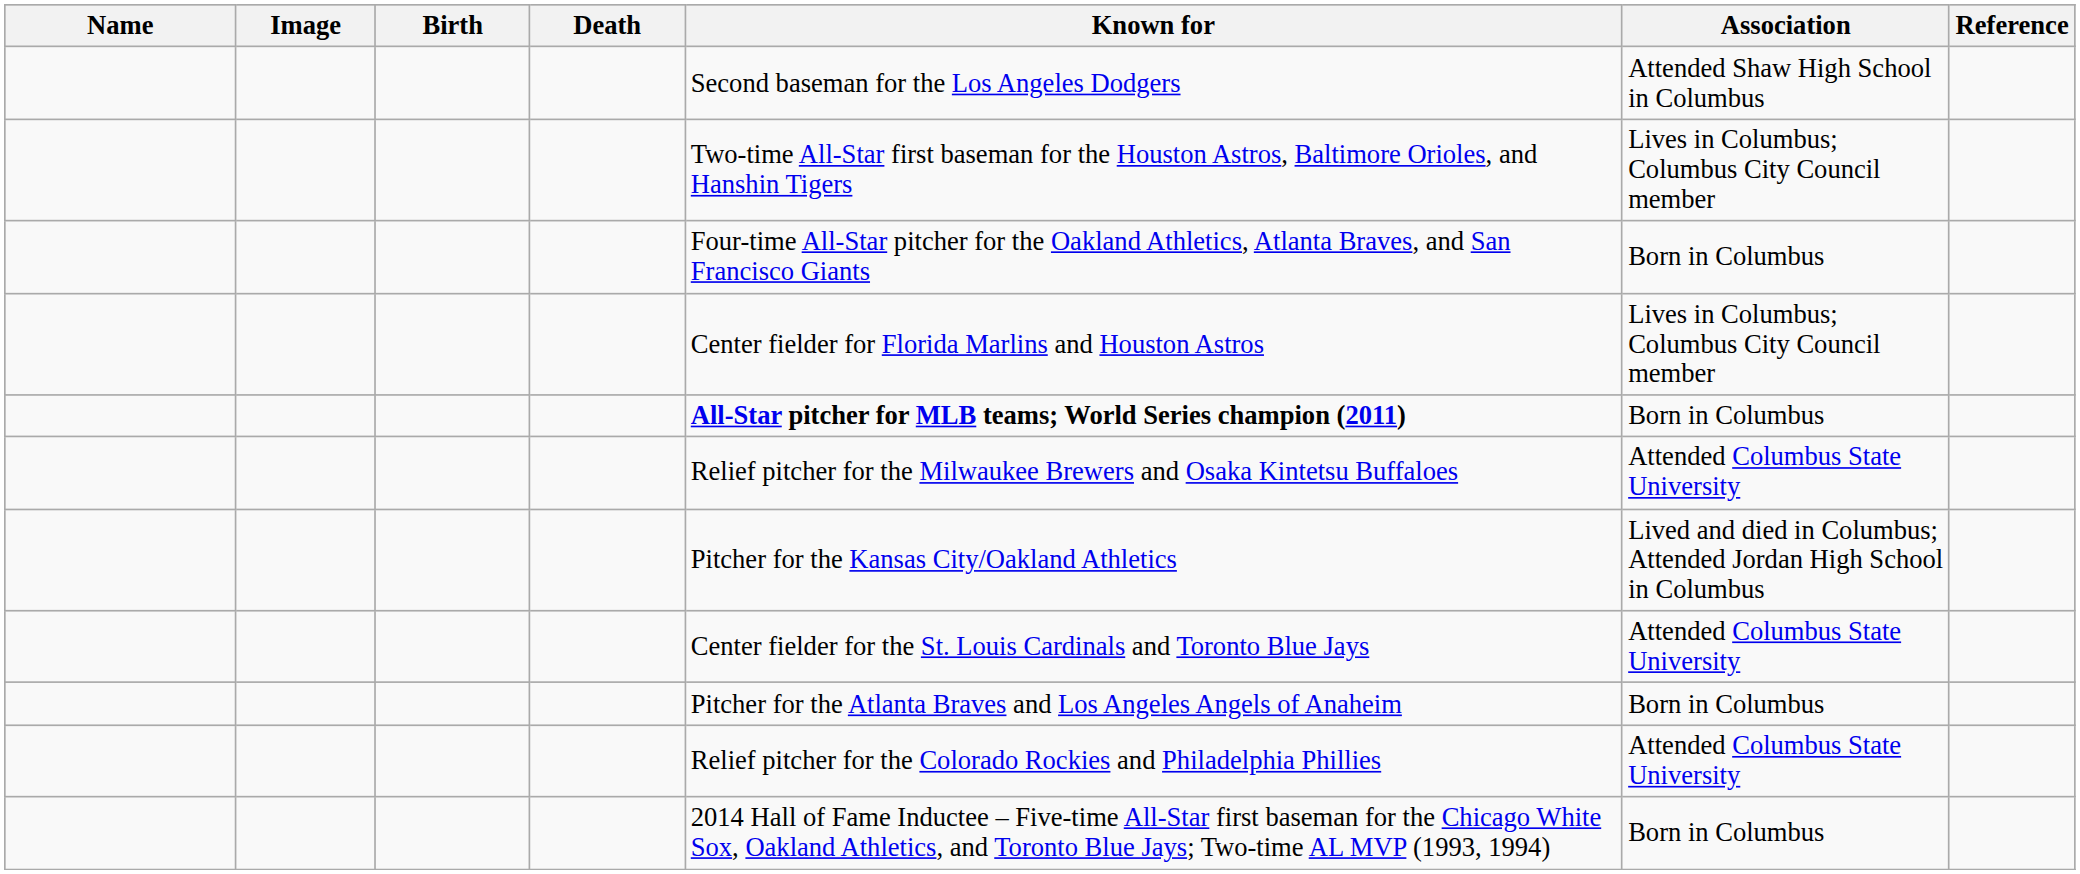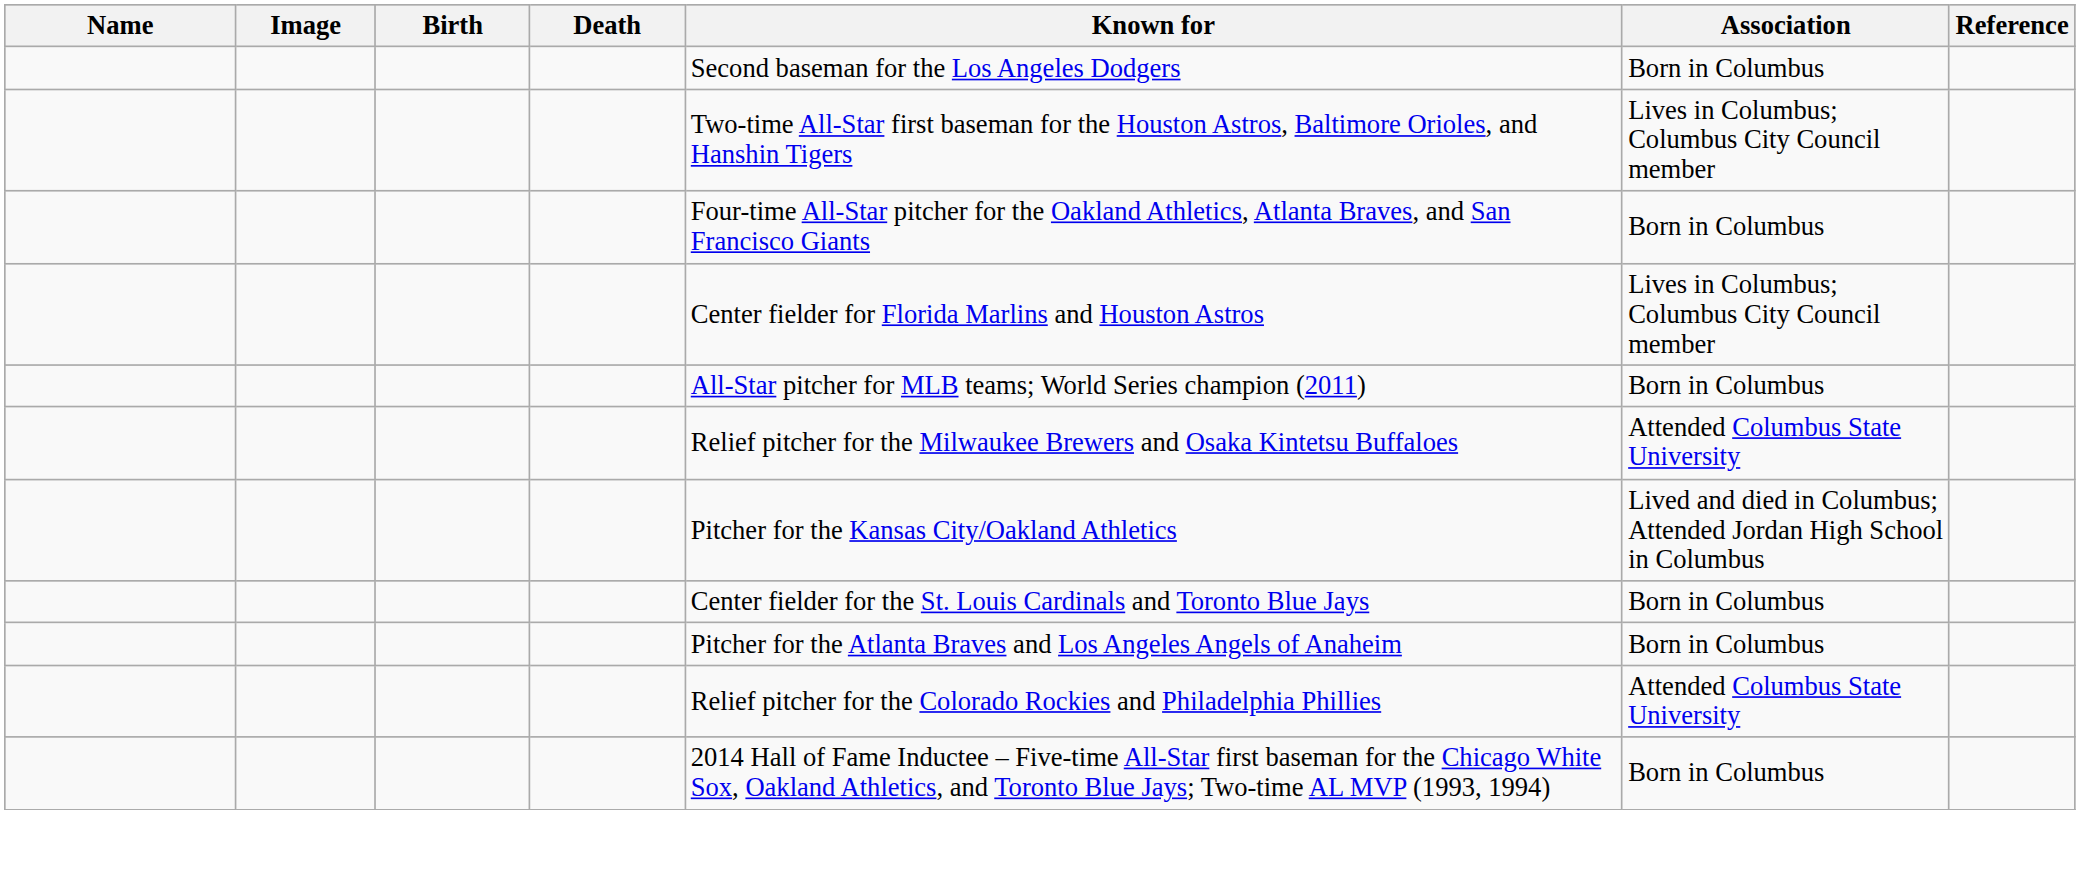(1780, 82) Attended Shaw High School in Columbus -> (1726, 67) Born in Columbus
(1048, 415) bold -> (1028, 385) normal
(1765, 646) Attended Columbus State University -> (1726, 601) Born in Columbus
